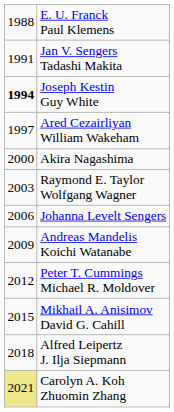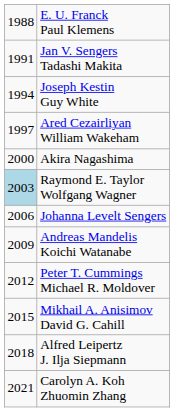(21, 94) bold -> (21, 94) normal
(21, 187) no background -> (21, 187) lightblue background
(21, 388) khaki background -> (21, 388) no background
